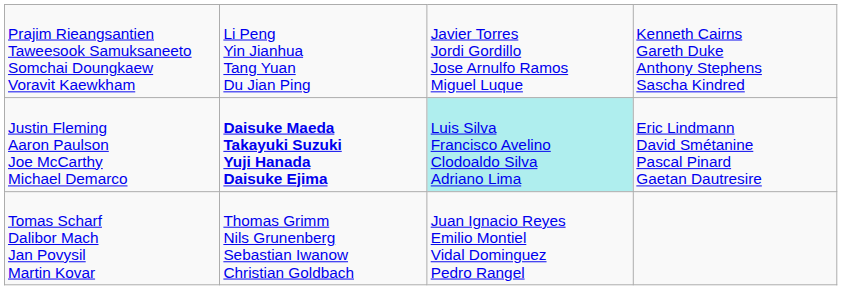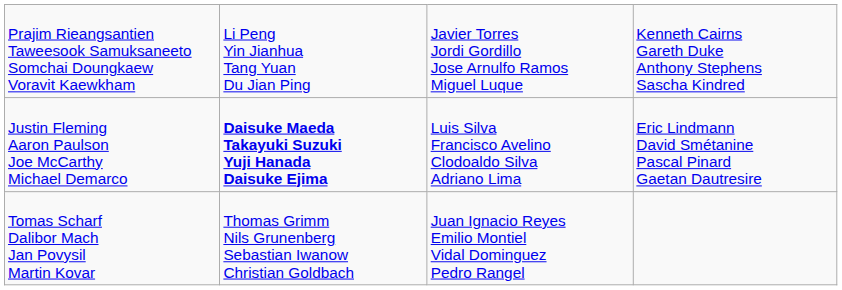(491, 153) paleturquoise background -> (491, 153) no background
